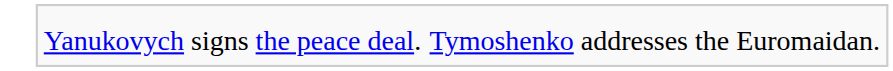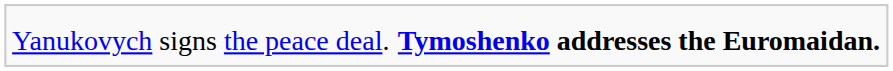(655, 41) normal -> (639, 39) bold
